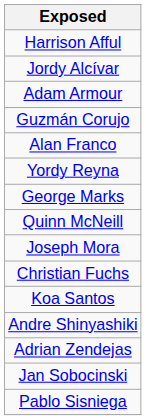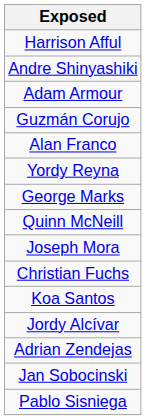(73, 68) Jordy Alcívar -> (73, 68) Andre Shinyashiki
(73, 324) Andre Shinyashiki -> (73, 324) Jordy Alcívar
